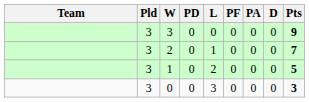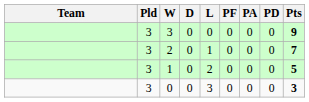columns swapped: (273, 13) <-> (192, 13)
